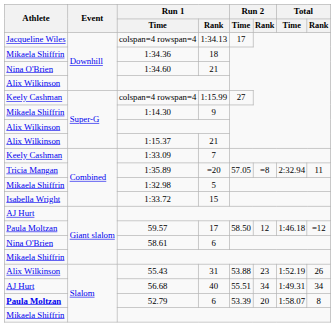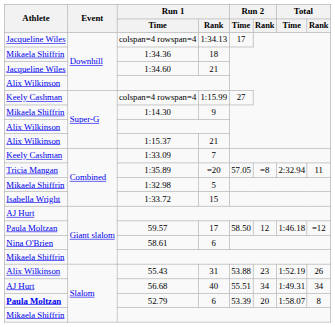(30, 69) Nina O'Brien -> (36, 69) Jacqueline Wiles
